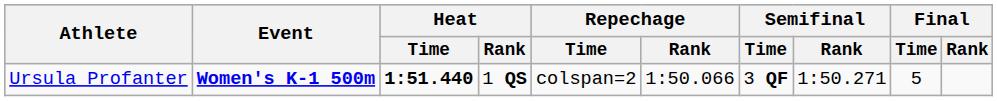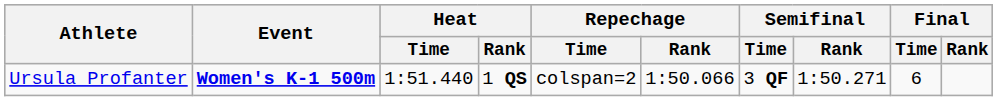(429, 79) bold -> (429, 79) normal
(916, 79) 5 -> (916, 79) 6
